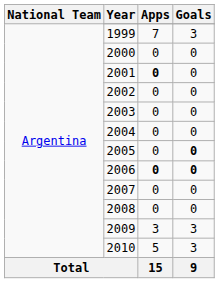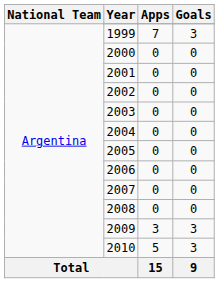(156, 73) bold -> (156, 73) normal
(194, 151) bold -> (194, 151) normal
(156, 170) bold -> (156, 170) normal
(194, 170) bold -> (194, 170) normal
